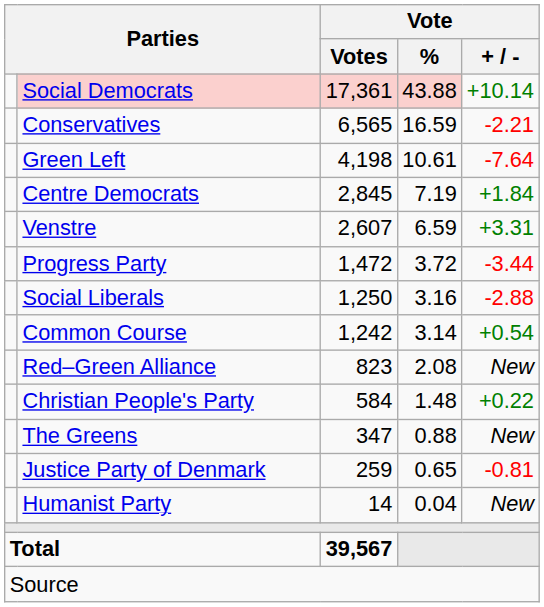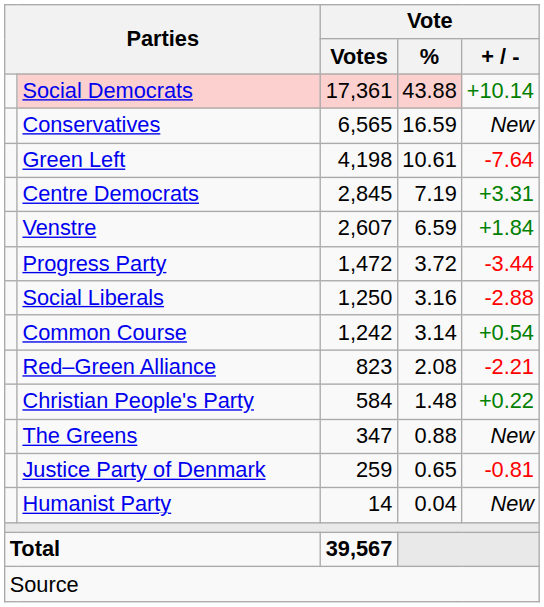(509, 125) -2.21 -> (512, 125) New
(506, 194) +1.84 -> (506, 194) +3.31
(506, 228) +3.31 -> (506, 228) +1.84
(512, 366) New -> (509, 366) -2.21
